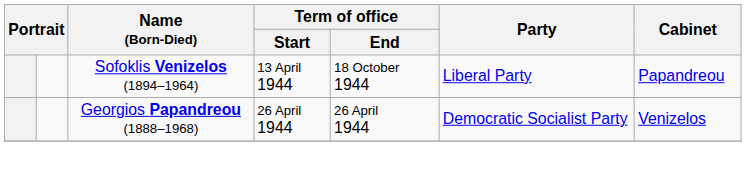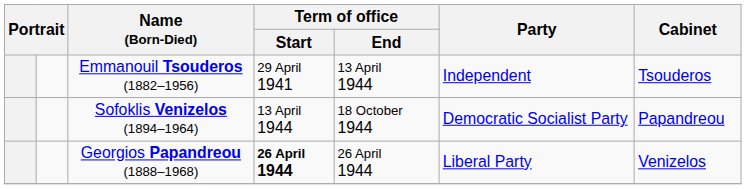+ row: (161, 76)
(487, 76) Liberal Party -> (535, 119) Democratic Socialist Party
(279, 120) normal -> (281, 162) bold
(535, 119) Democratic Socialist Party -> (487, 162) Liberal Party
